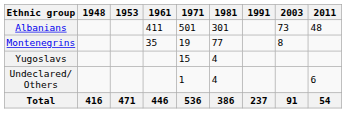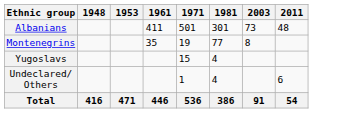- column: (259, 12)
